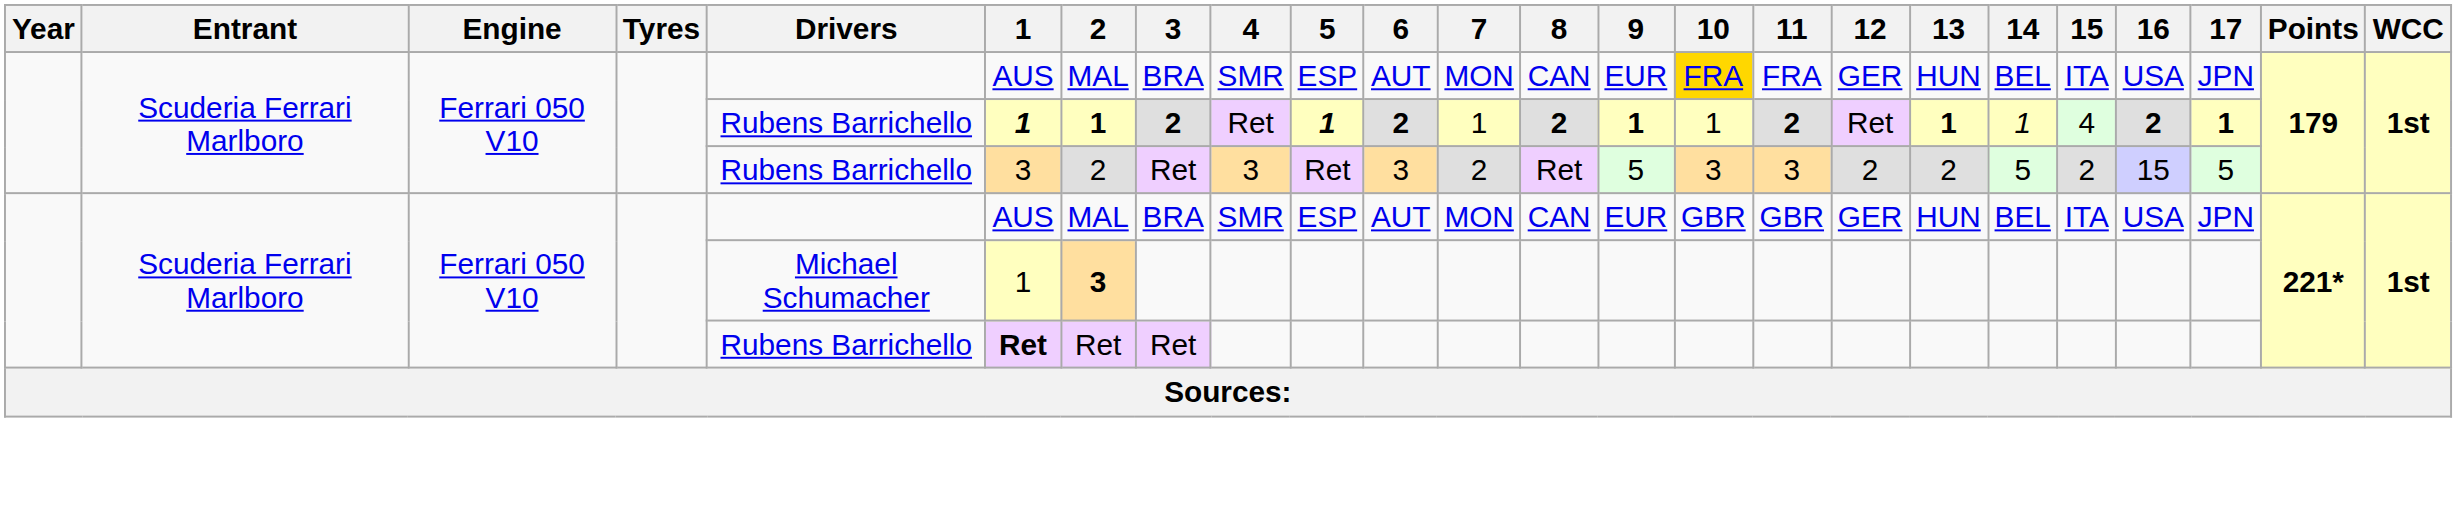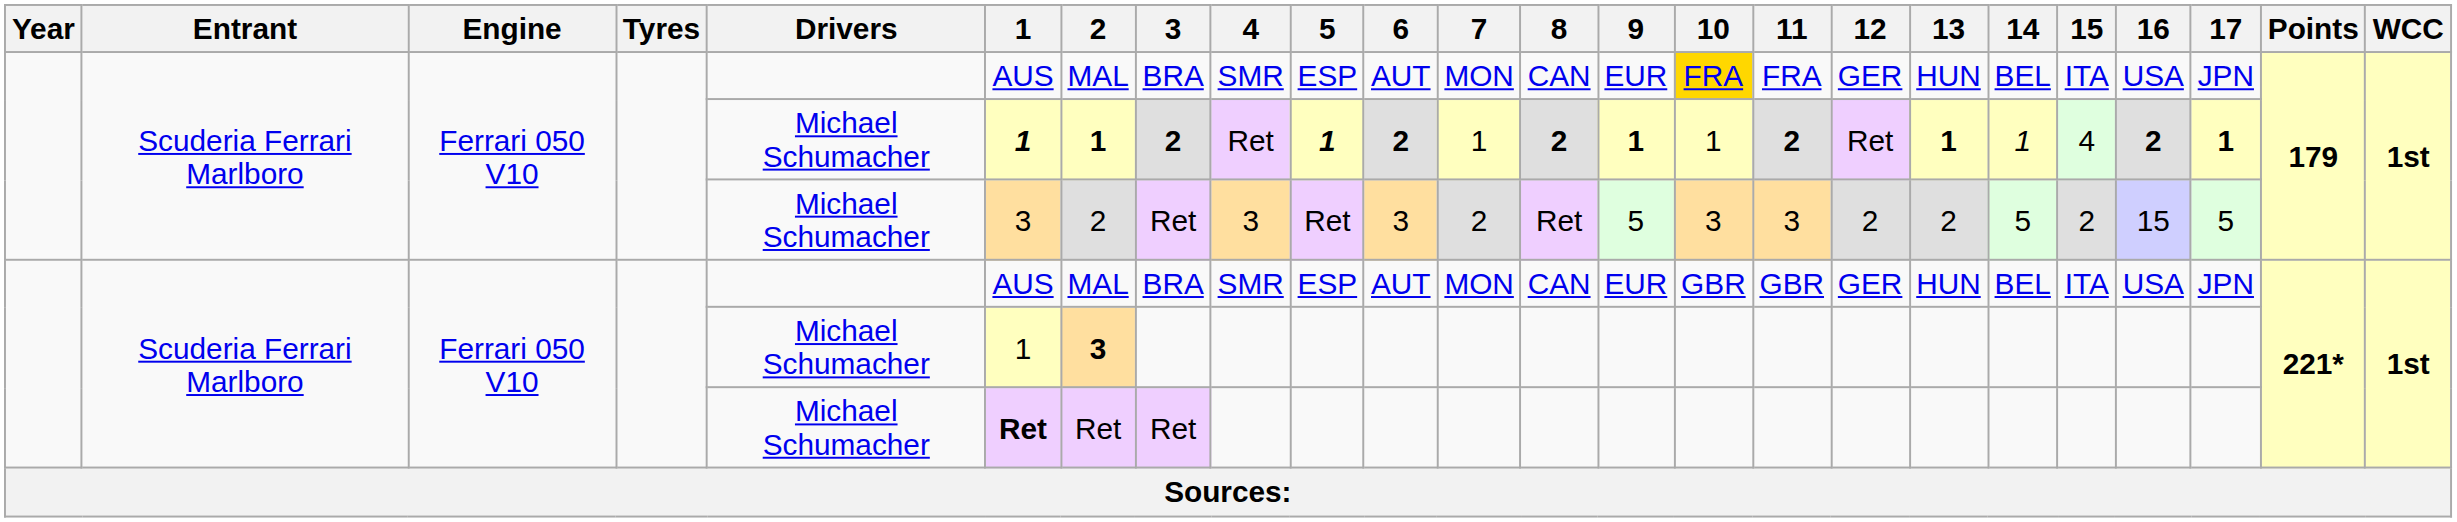(846, 123) Rubens Barrichello -> (846, 140) Michael Schumacher
(846, 170) Rubens Barrichello -> (846, 220) Michael Schumacher
(846, 345) Rubens Barrichello -> (846, 428) Michael Schumacher
